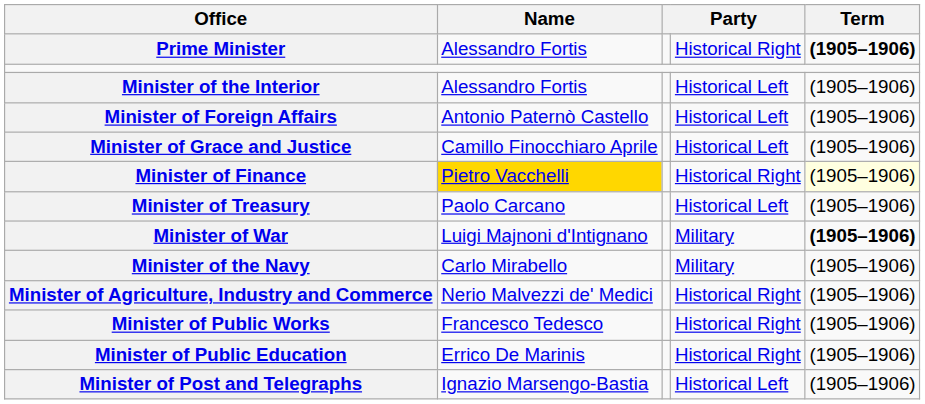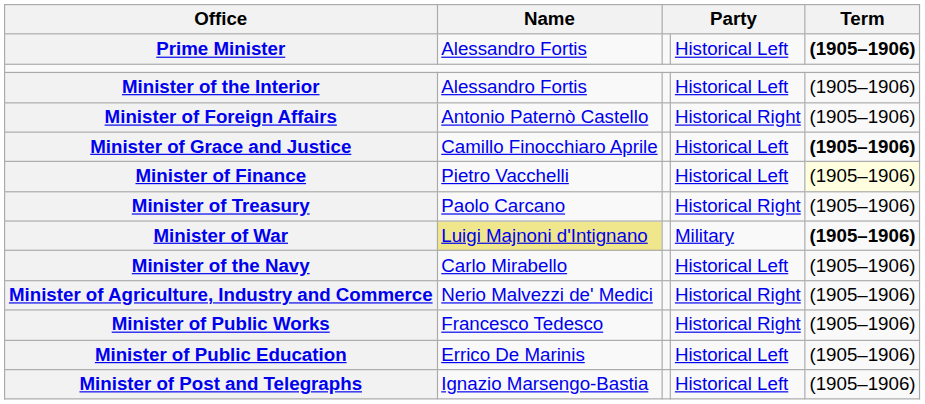(738, 49) Historical Right -> (732, 49) Historical Left
(732, 117) Historical Left -> (738, 117) Historical Right
(863, 146) normal -> (863, 146) bold
(505, 176) gold background -> (505, 176) no background
(738, 176) Historical Right -> (732, 176) Historical Left
(732, 206) Historical Left -> (738, 206) Historical Right
(544, 235) no background -> (544, 235) khaki background
(705, 265) Military -> (732, 265) Historical Left
(738, 354) Historical Right -> (732, 354) Historical Left
